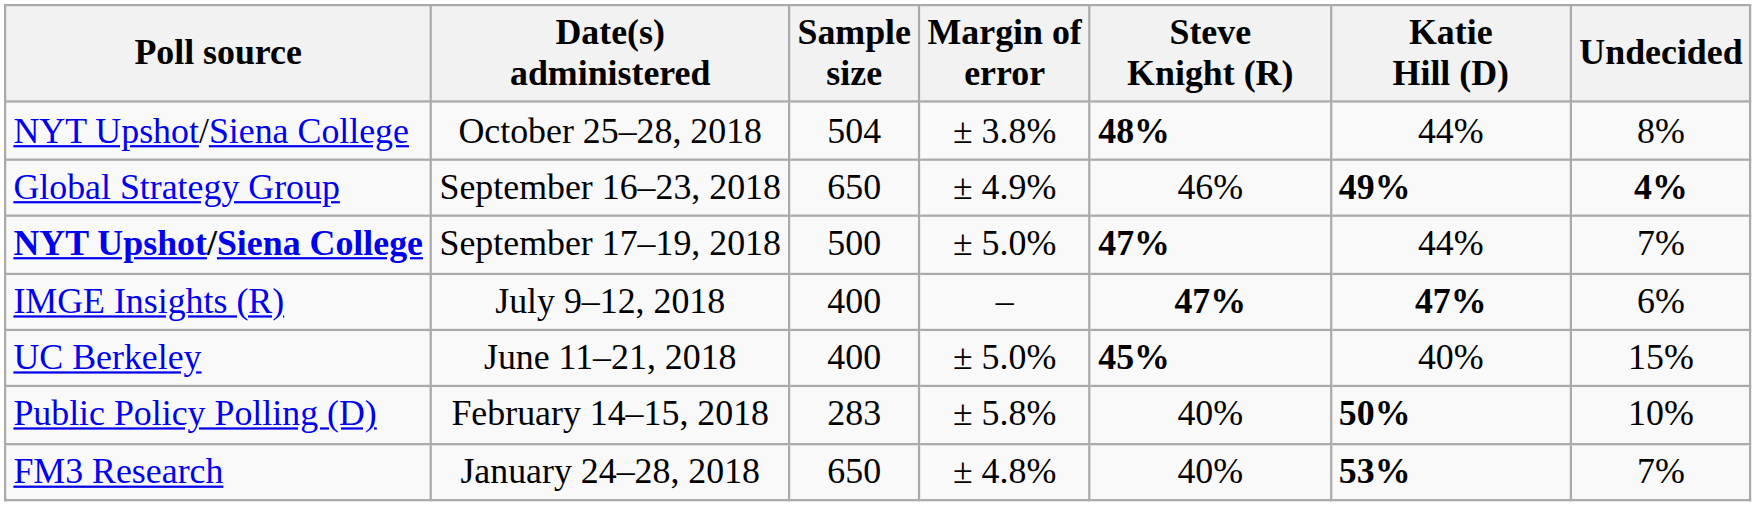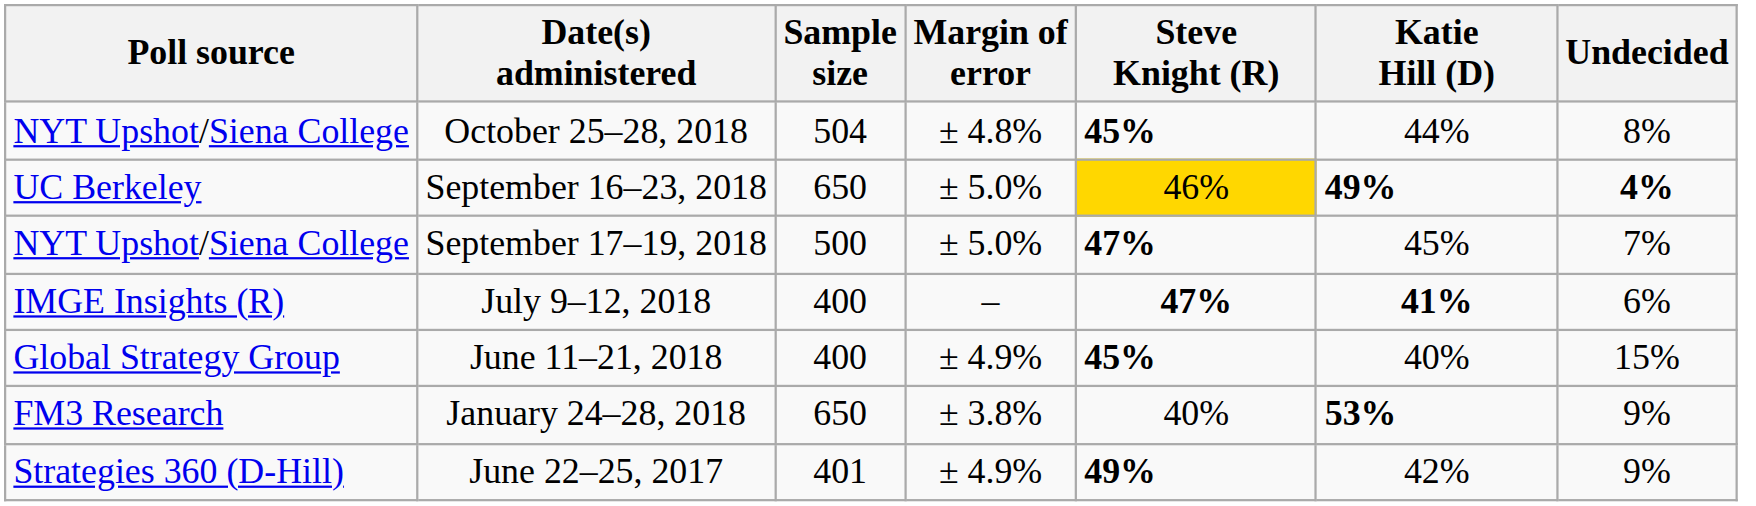(1005, 130) ± 3.8% -> (991, 130) ± 4.8%
(1134, 130) 48% -> (1120, 130) 45%
(177, 186) Global Strategy Group -> (107, 186) UC Berkeley
(1005, 186) ± 4.9% -> (991, 186) ± 5.0%
(1210, 186) no background -> (1196, 186) gold background
(218, 243) bold -> (211, 243) normal
(1451, 243) 44% -> (1437, 243) 45%
(1451, 300) 47% -> (1437, 300) 41%
(107, 357) UC Berkeley -> (177, 357) Global Strategy Group
(1005, 357) ± 5.0% -> (991, 357) ± 4.9%
- row: (610, 414)
(1005, 471) ± 4.8% -> (991, 414) ± 3.8%
(1661, 471) 7% -> (1647, 414) 9%
+ row: (596, 471)
